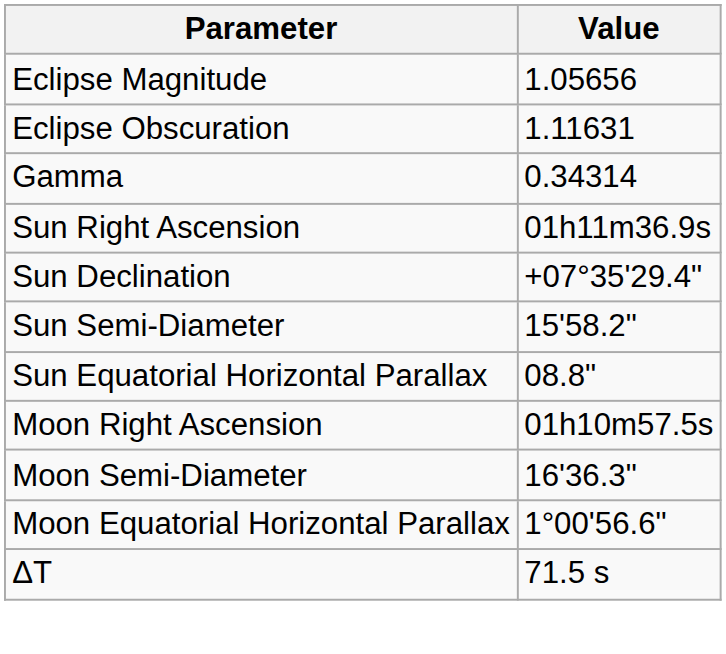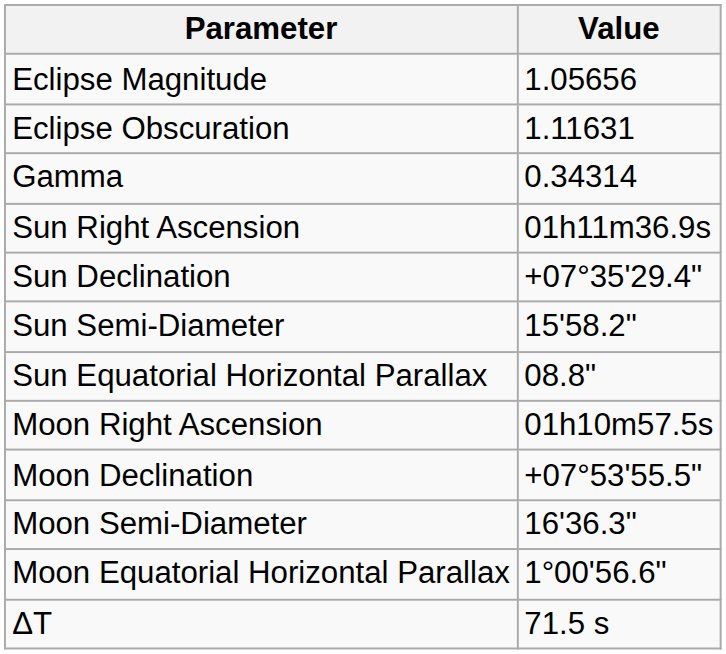+ row: (133, 474)
